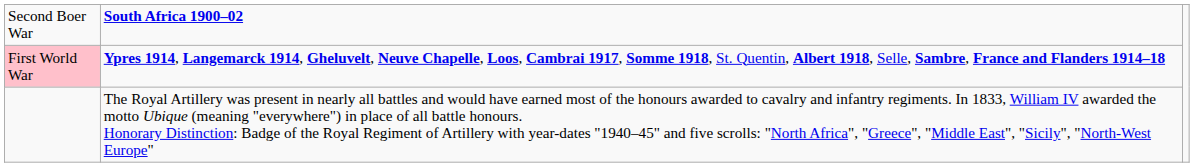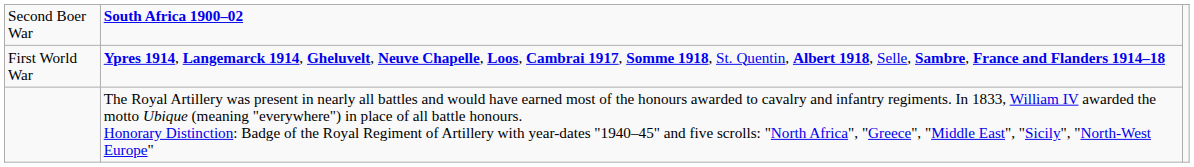(42, 66) pink background -> (42, 66) no background
